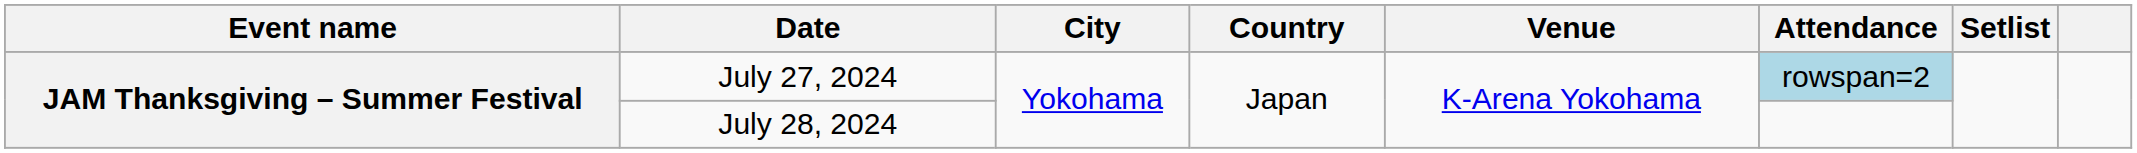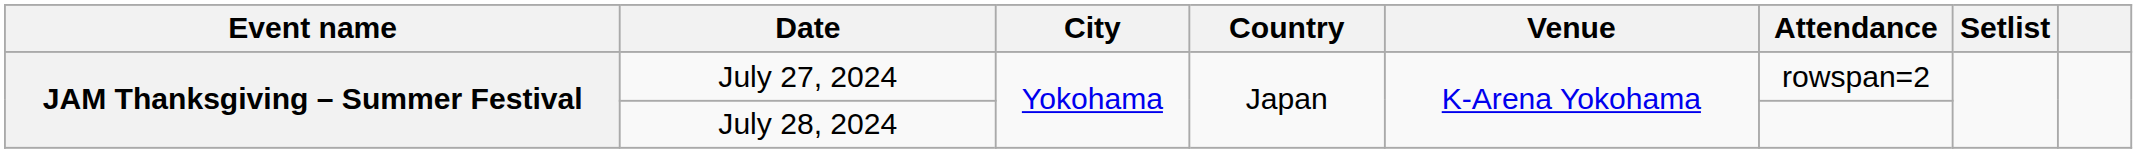(1856, 76) lightblue background -> (1856, 76) no background
